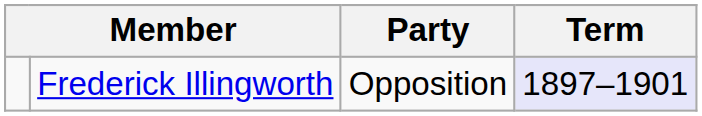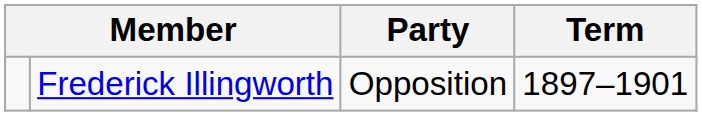(605, 83) lavender background -> (605, 83) no background
